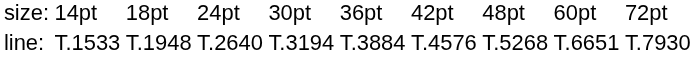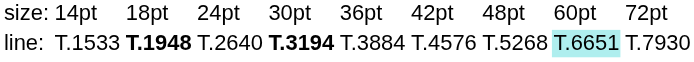(159, 43) normal -> (159, 43) bold
(301, 43) normal -> (301, 43) bold
(587, 43) no background -> (587, 43) paleturquoise background
